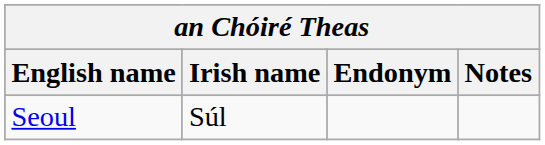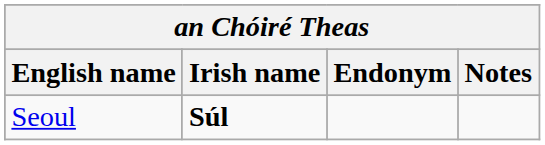(208, 116) normal -> (209, 116) bold
